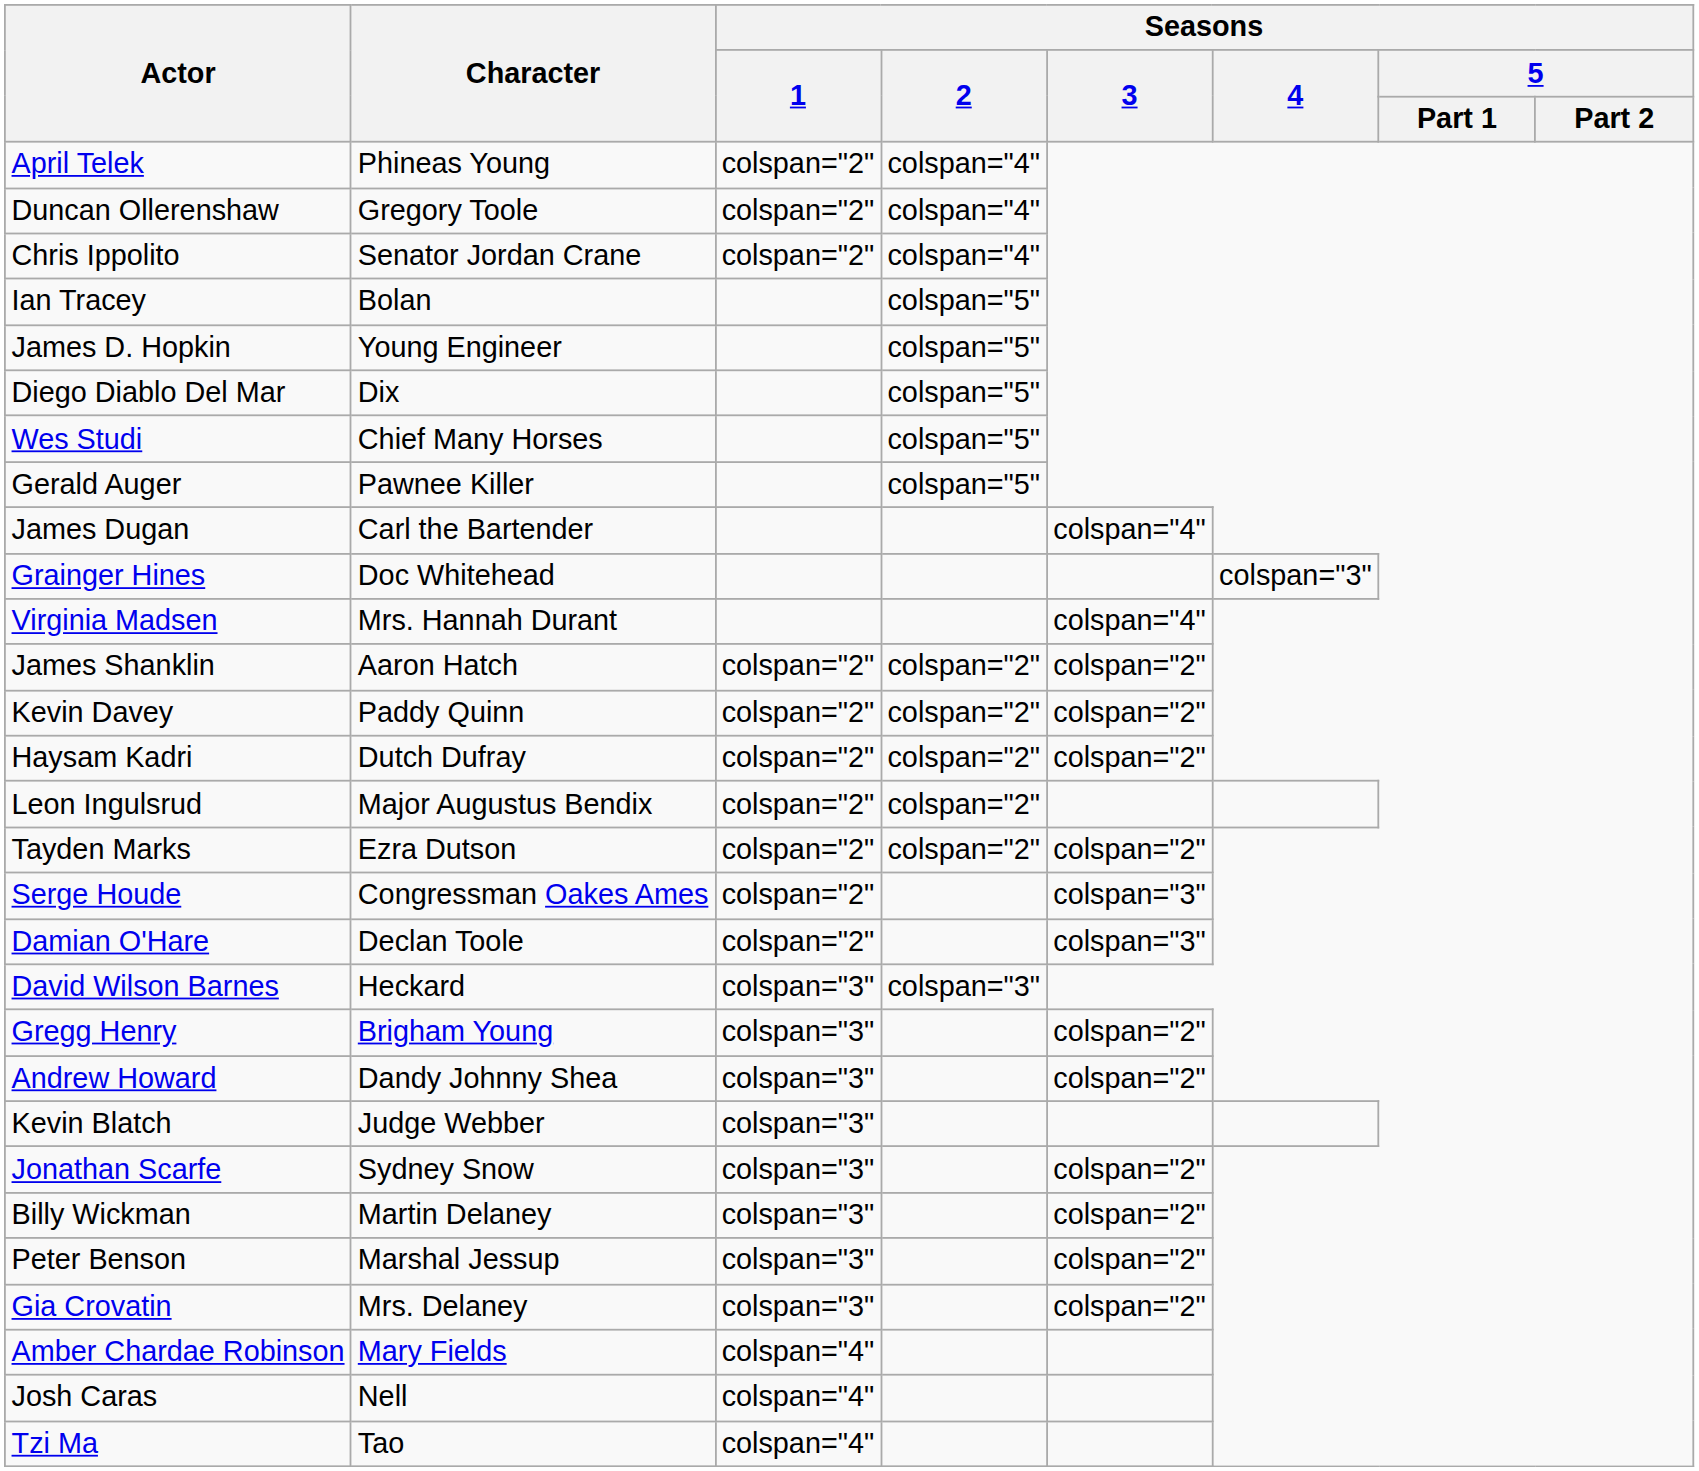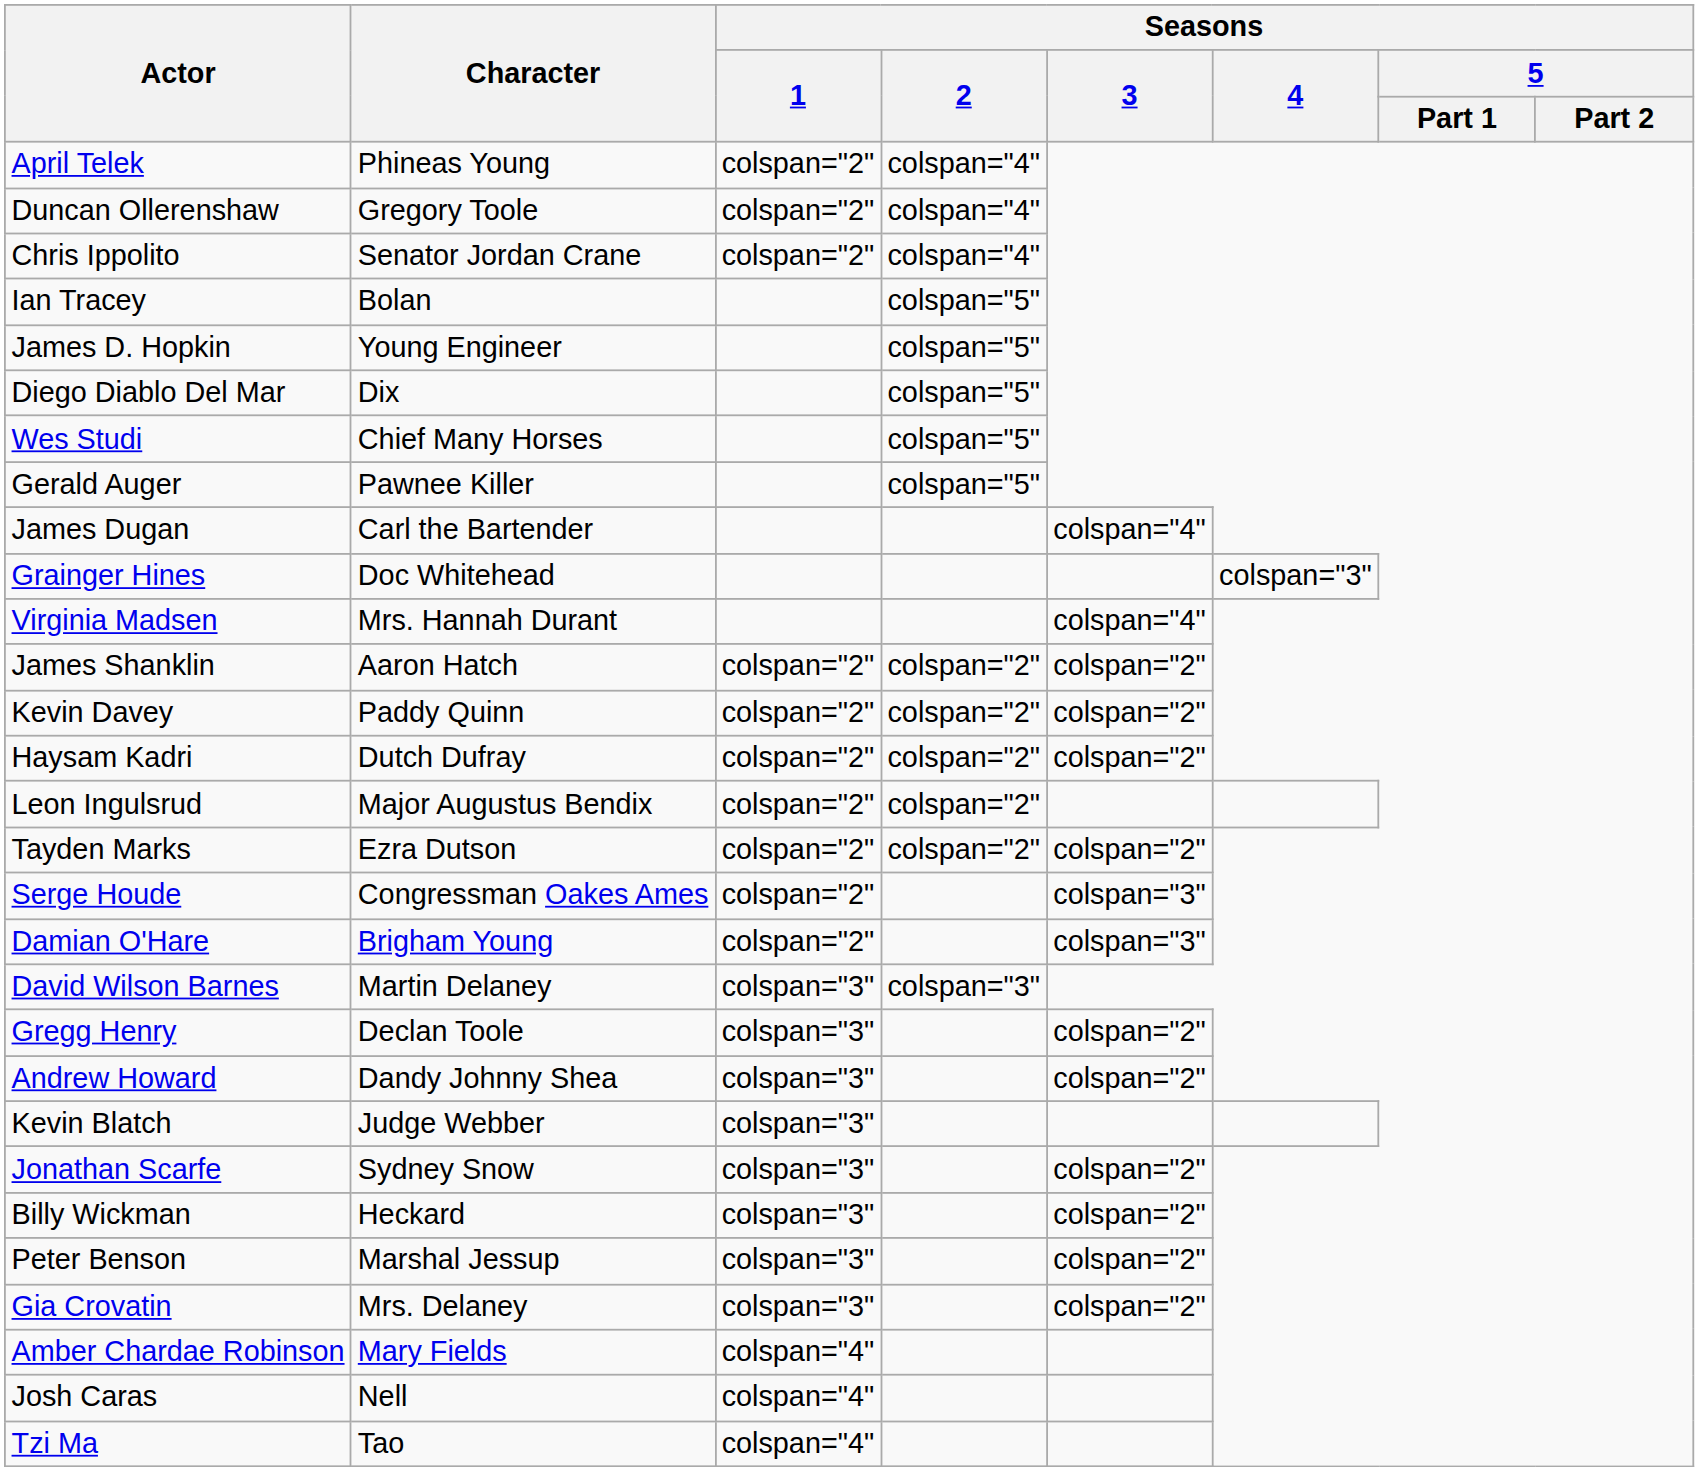(441, 940) Declan Toole -> (455, 940) Brigham Young
(411, 986) Heckard -> (455, 986) Martin Delaney
(455, 1032) Brigham Young -> (441, 1032) Declan Toole
(455, 1214) Martin Delaney -> (411, 1214) Heckard
